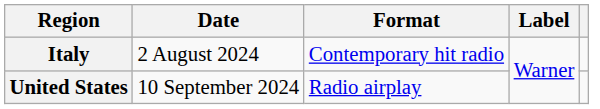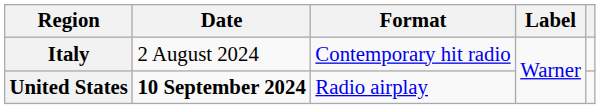(218, 86) normal -> (222, 86) bold
